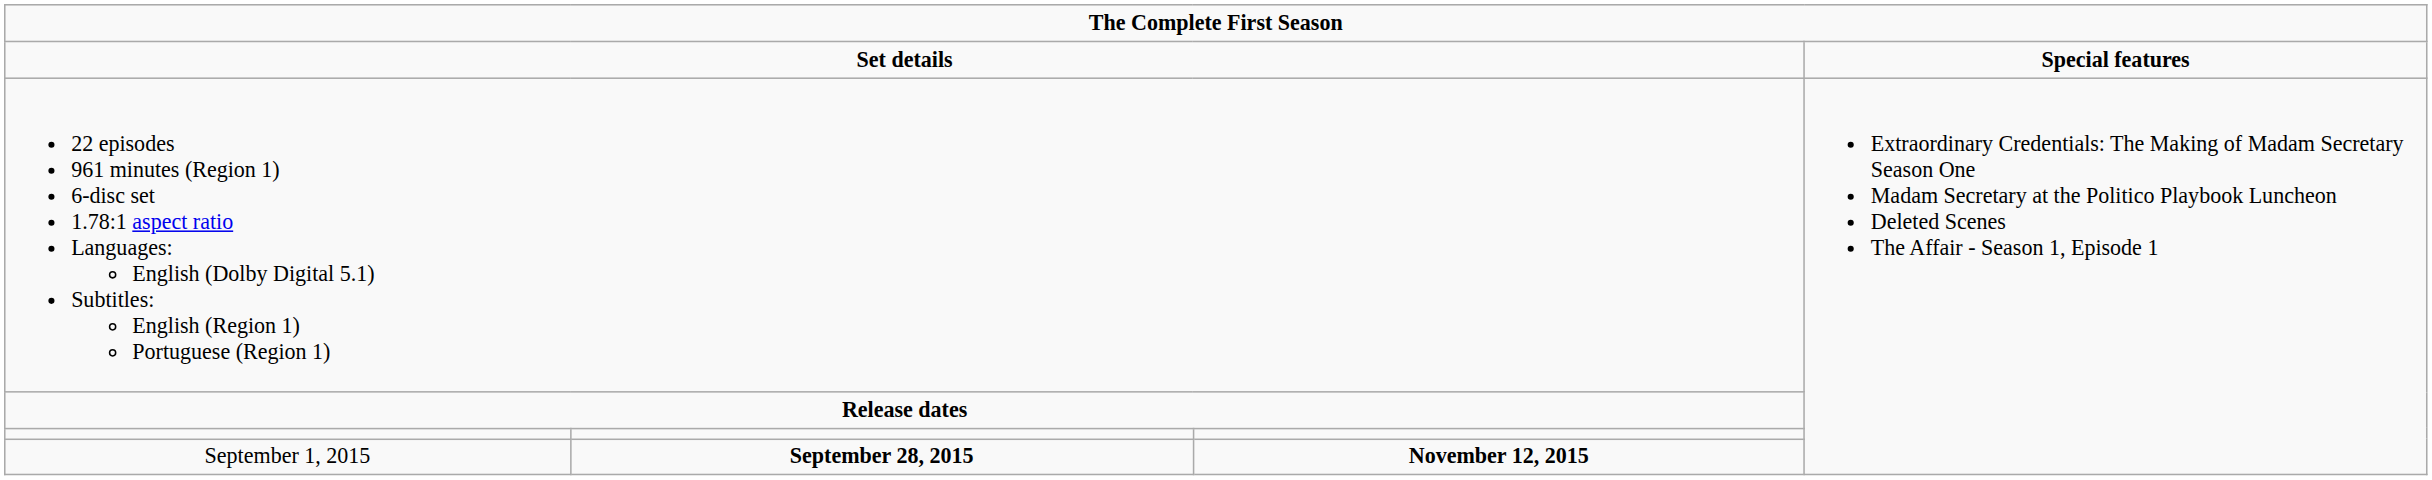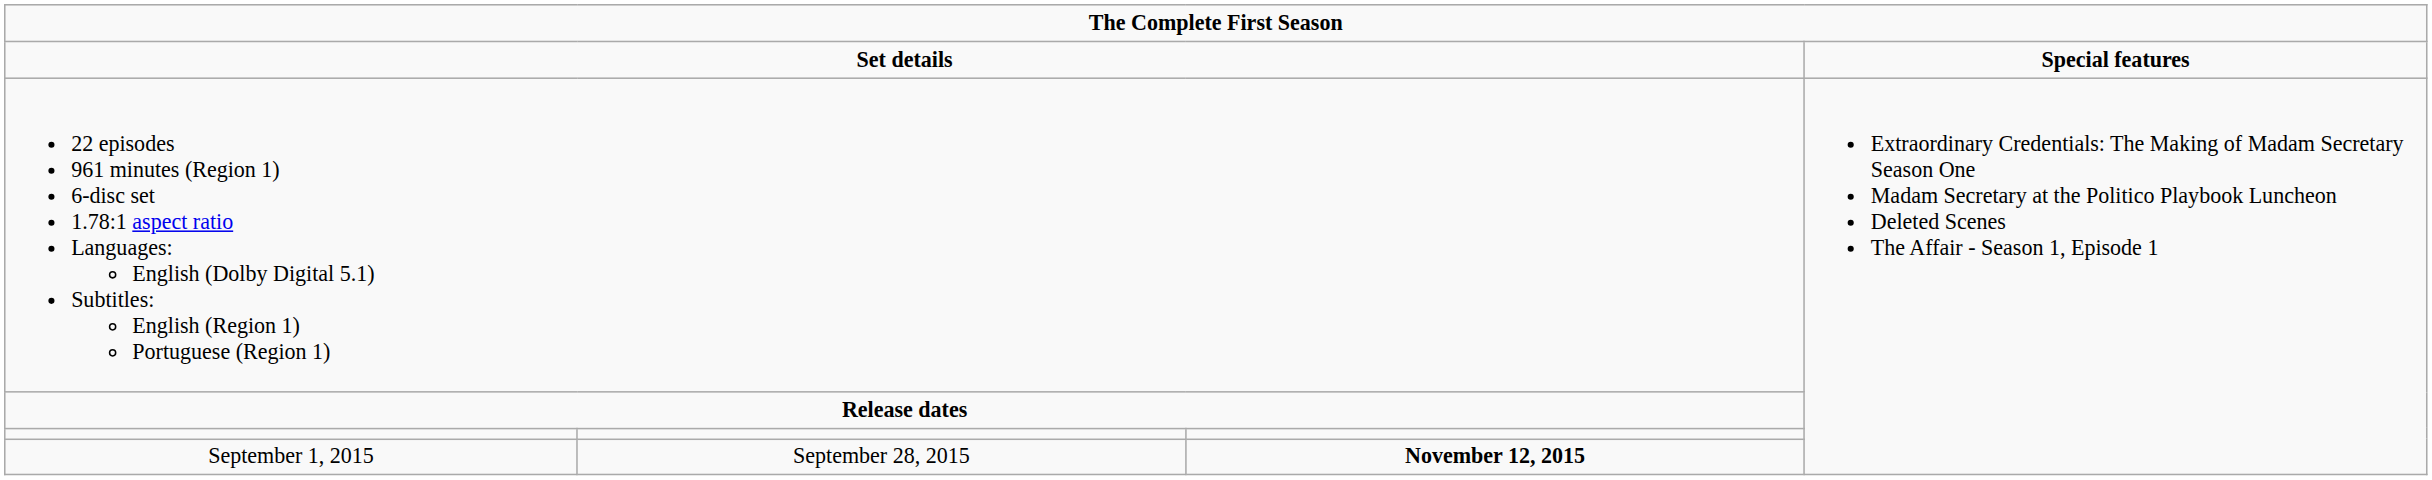(882, 456) bold -> (881, 456) normal
